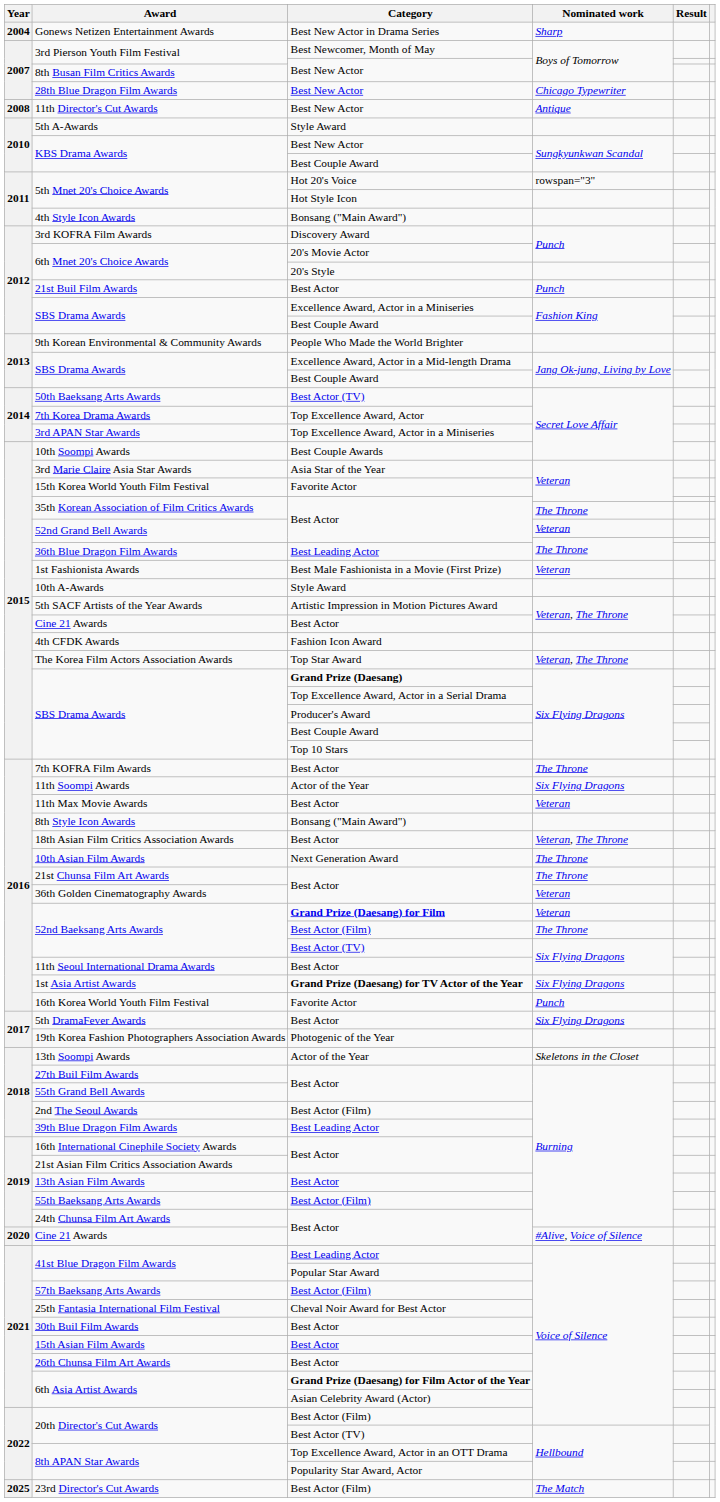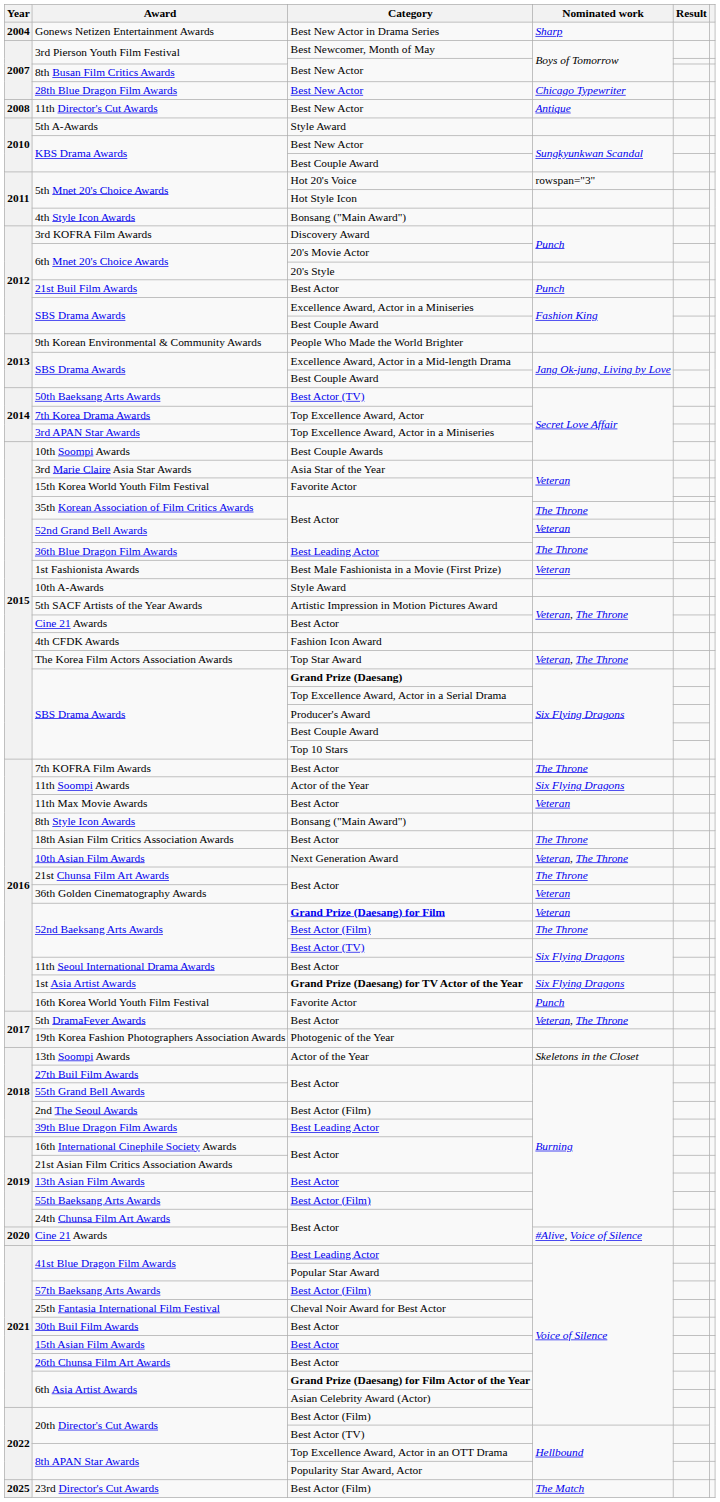(582, 839) Veteran, The Throne -> (562, 839) The Throne
(562, 857) The Throne -> (582, 857) Veteran, The Throne
(580, 1020) Six Flying Dragons -> (582, 1020) Veteran, The Throne
